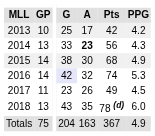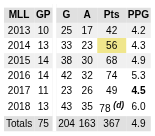(87, 45) bold -> (87, 45) normal
(112, 45) no background -> (112, 45) khaki background
(67, 76) lavender background -> (67, 76) no background
(139, 91) normal -> (139, 91) bold
